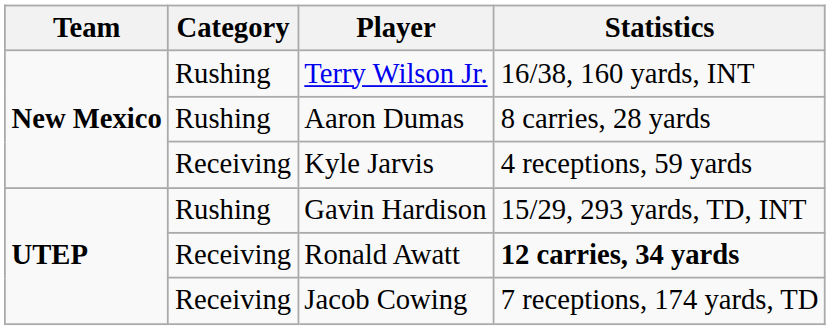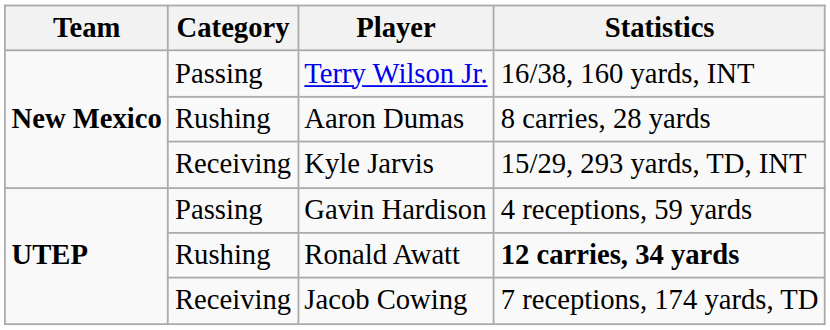(223, 73) Rushing -> (219, 73) Passing
(626, 164) 4 receptions, 59 yards -> (654, 164) 15/29, 293 yards, TD, INT
(223, 209) Rushing -> (219, 209) Passing
(654, 209) 15/29, 293 yards, TD, INT -> (626, 209) 4 receptions, 59 yards
(233, 254) Receiving -> (223, 254) Rushing
